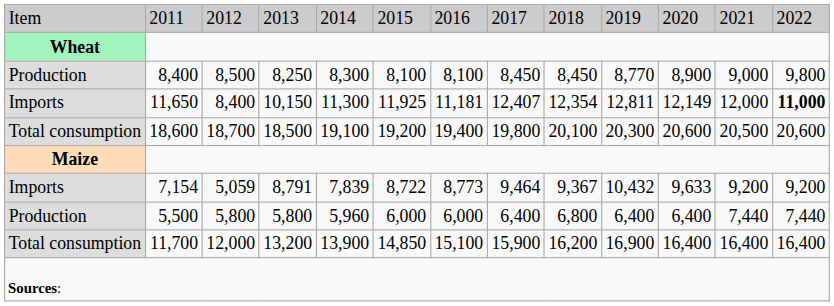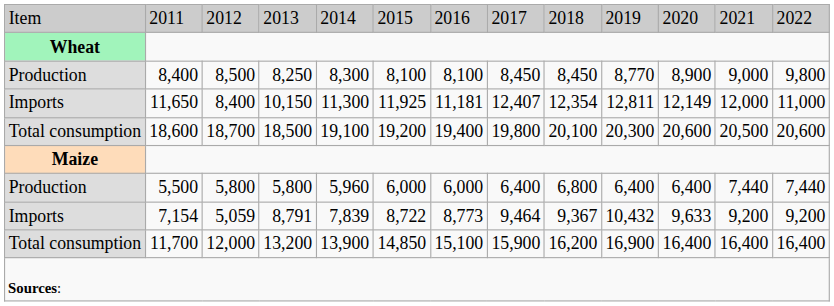(801, 103) bold -> (801, 103) normal
rows swapped: (48, 215) <-> (36, 187)
